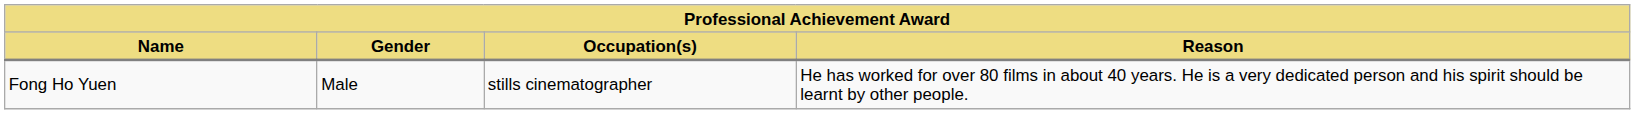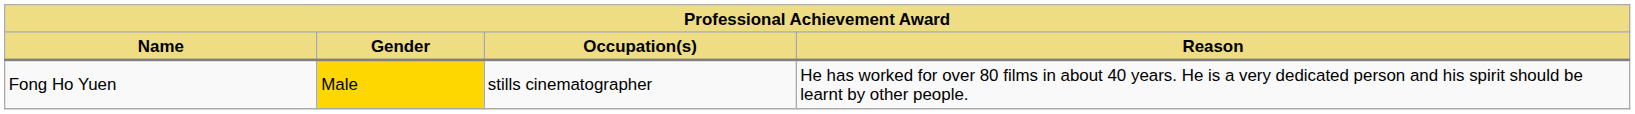(339, 85) no background -> (339, 85) gold background
